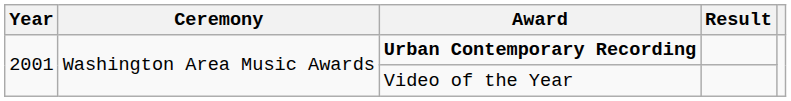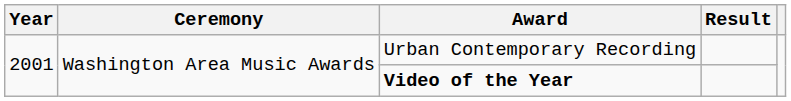(540, 50) bold -> (540, 50) normal
(479, 80) normal -> (479, 80) bold
